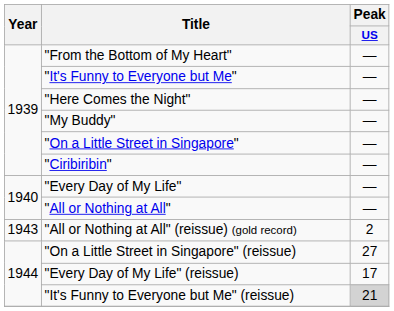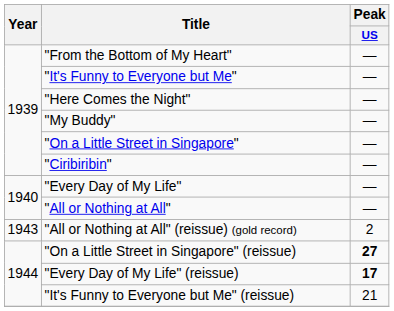(370, 252) normal -> (370, 252) bold
(370, 273) normal -> (370, 273) bold
(370, 295) lightgrey background -> (370, 295) no background
